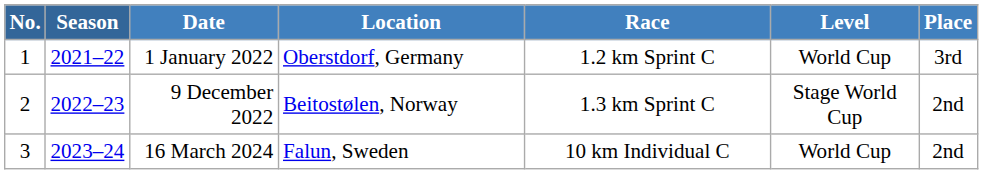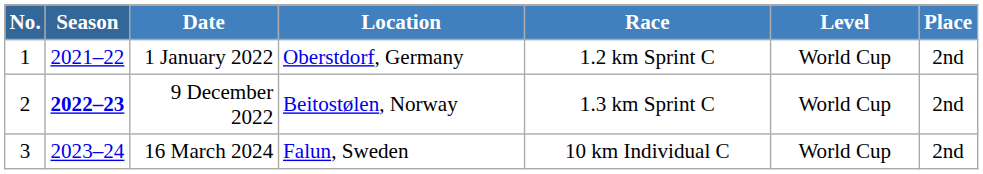(948, 56) 3rd -> (948, 56) 2nd
(87, 104) normal -> (87, 104) bold
(845, 104) Stage World Cup -> (845, 104) World Cup
